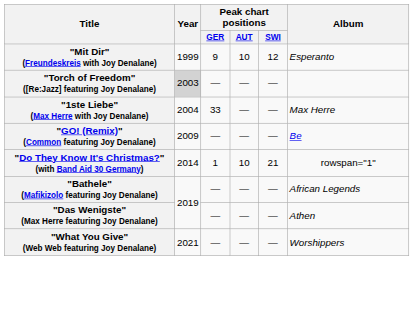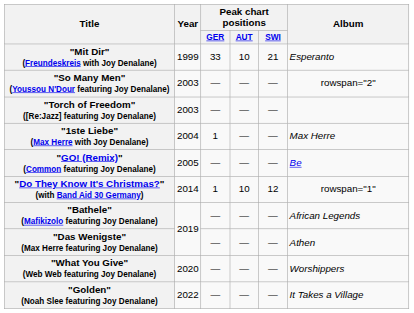(215, 57) 9 -> (215, 57) 33
(273, 57) 12 -> (273, 57) 21
+ row: (90, 83)
(188, 83) lightgrey background -> (188, 110) no background
(215, 110) 33 -> (215, 136) 1
(188, 136) 2009 -> (188, 163) 2005
(273, 163) 21 -> (273, 189) 12
(188, 242) 2021 -> (188, 268) 2020
+ row: (90, 295)
